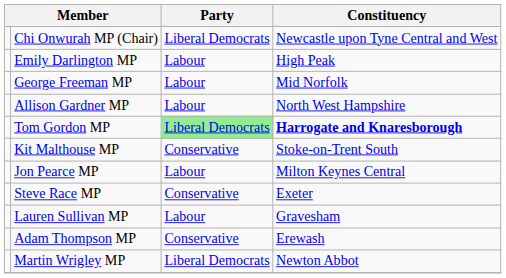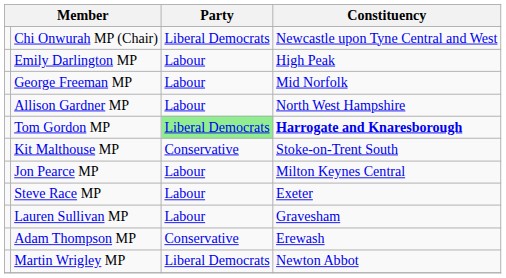(202, 194) Conservative -> (185, 194) Labour
